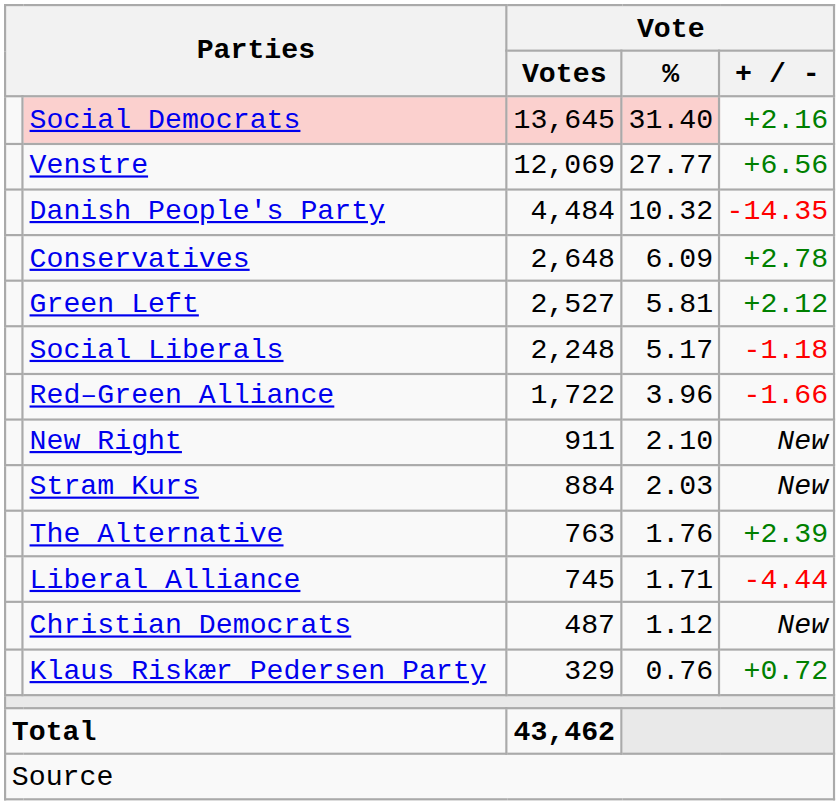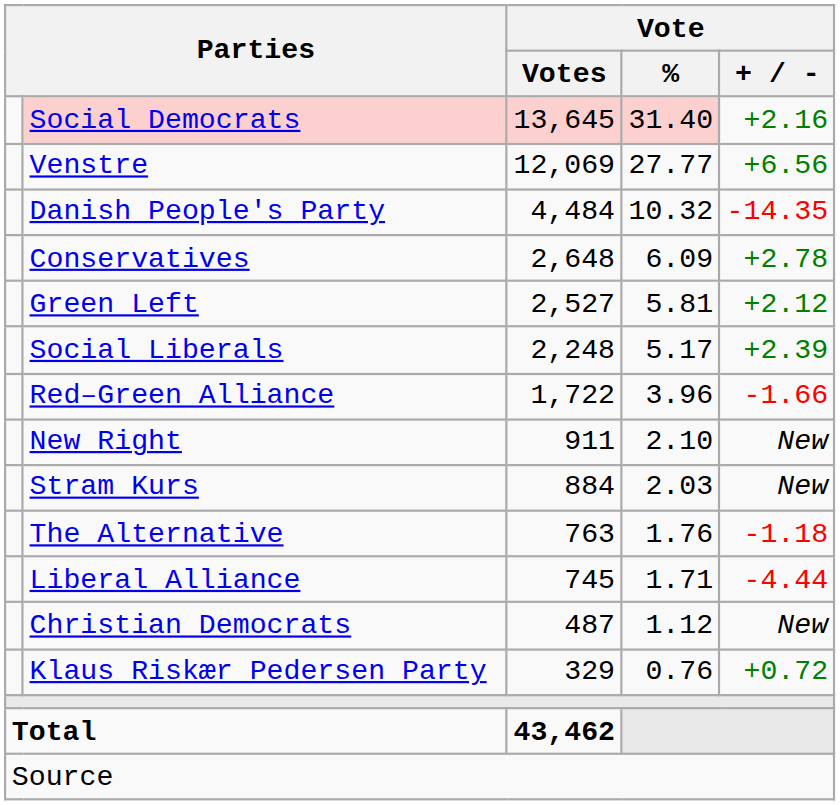(786, 350) -1.18 -> (786, 350) +2.39
(786, 534) +2.39 -> (786, 534) -1.18
